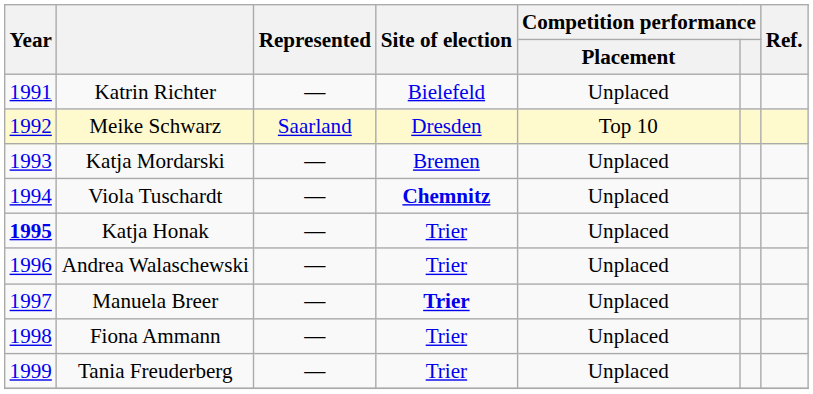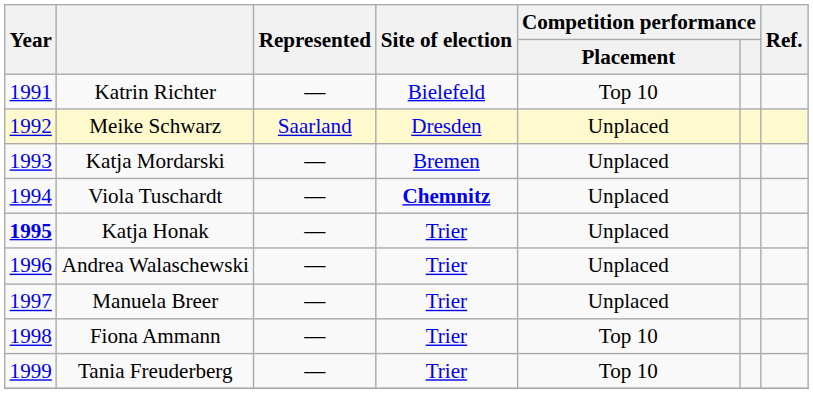(628, 91) Unplaced -> (628, 91) Top 10
(628, 126) Top 10 -> (628, 126) Unplaced
(446, 300) bold -> (446, 300) normal
(628, 335) Unplaced -> (628, 335) Top 10
(628, 370) Unplaced -> (628, 370) Top 10
